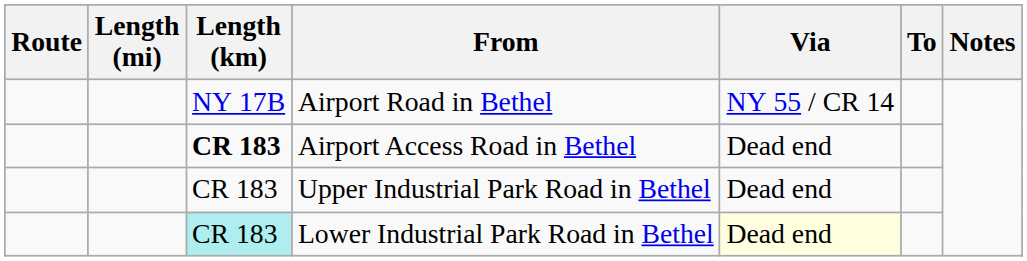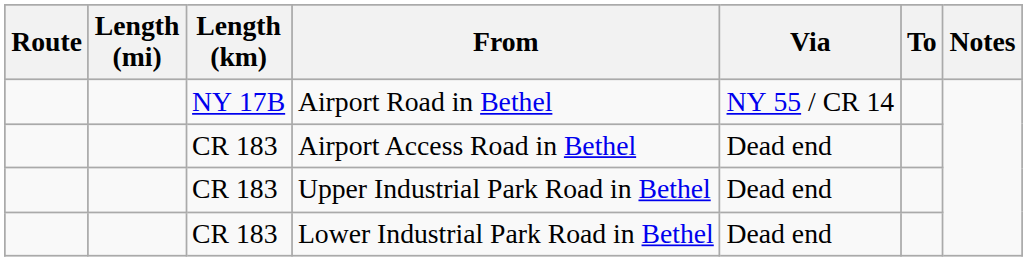(236, 145) bold -> (235, 145) normal
(235, 233) paleturquoise background -> (235, 233) no background
(779, 233) lightyellow background -> (779, 233) no background
